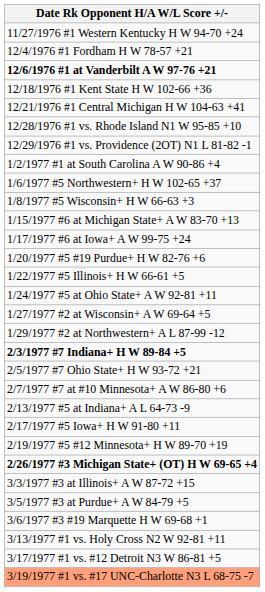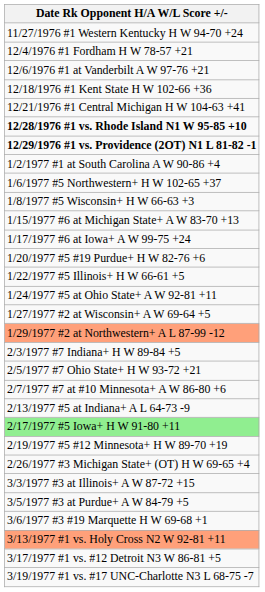(112, 70) bold -> (108, 70) normal
(124, 126) normal -> (127, 126) bold
(129, 145) normal -> (132, 145) bold
(116, 333) no background -> (116, 333) lightsalmon background
(97, 351) bold -> (94, 351) normal
(94, 426) no background -> (94, 426) lightgreen background
(132, 464) bold -> (128, 464) normal
(116, 539) no background -> (116, 539) lightsalmon background
(130, 577) lightsalmon background -> (130, 577) no background
